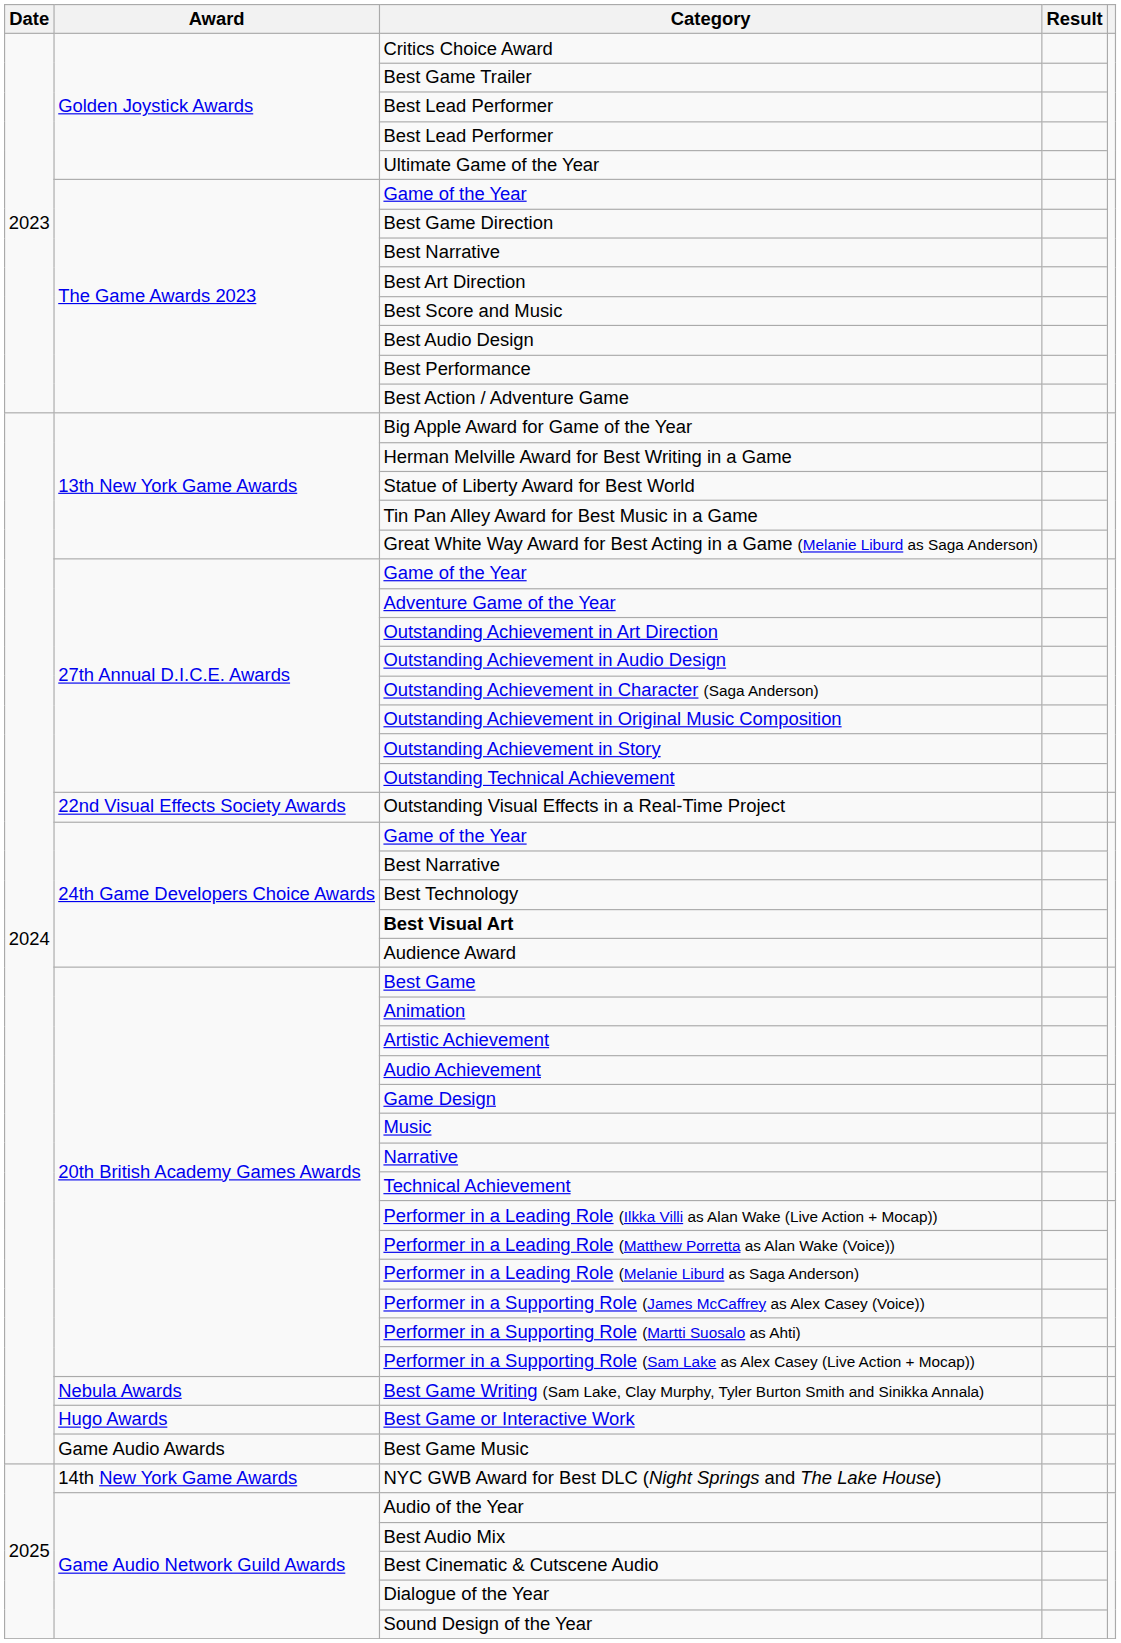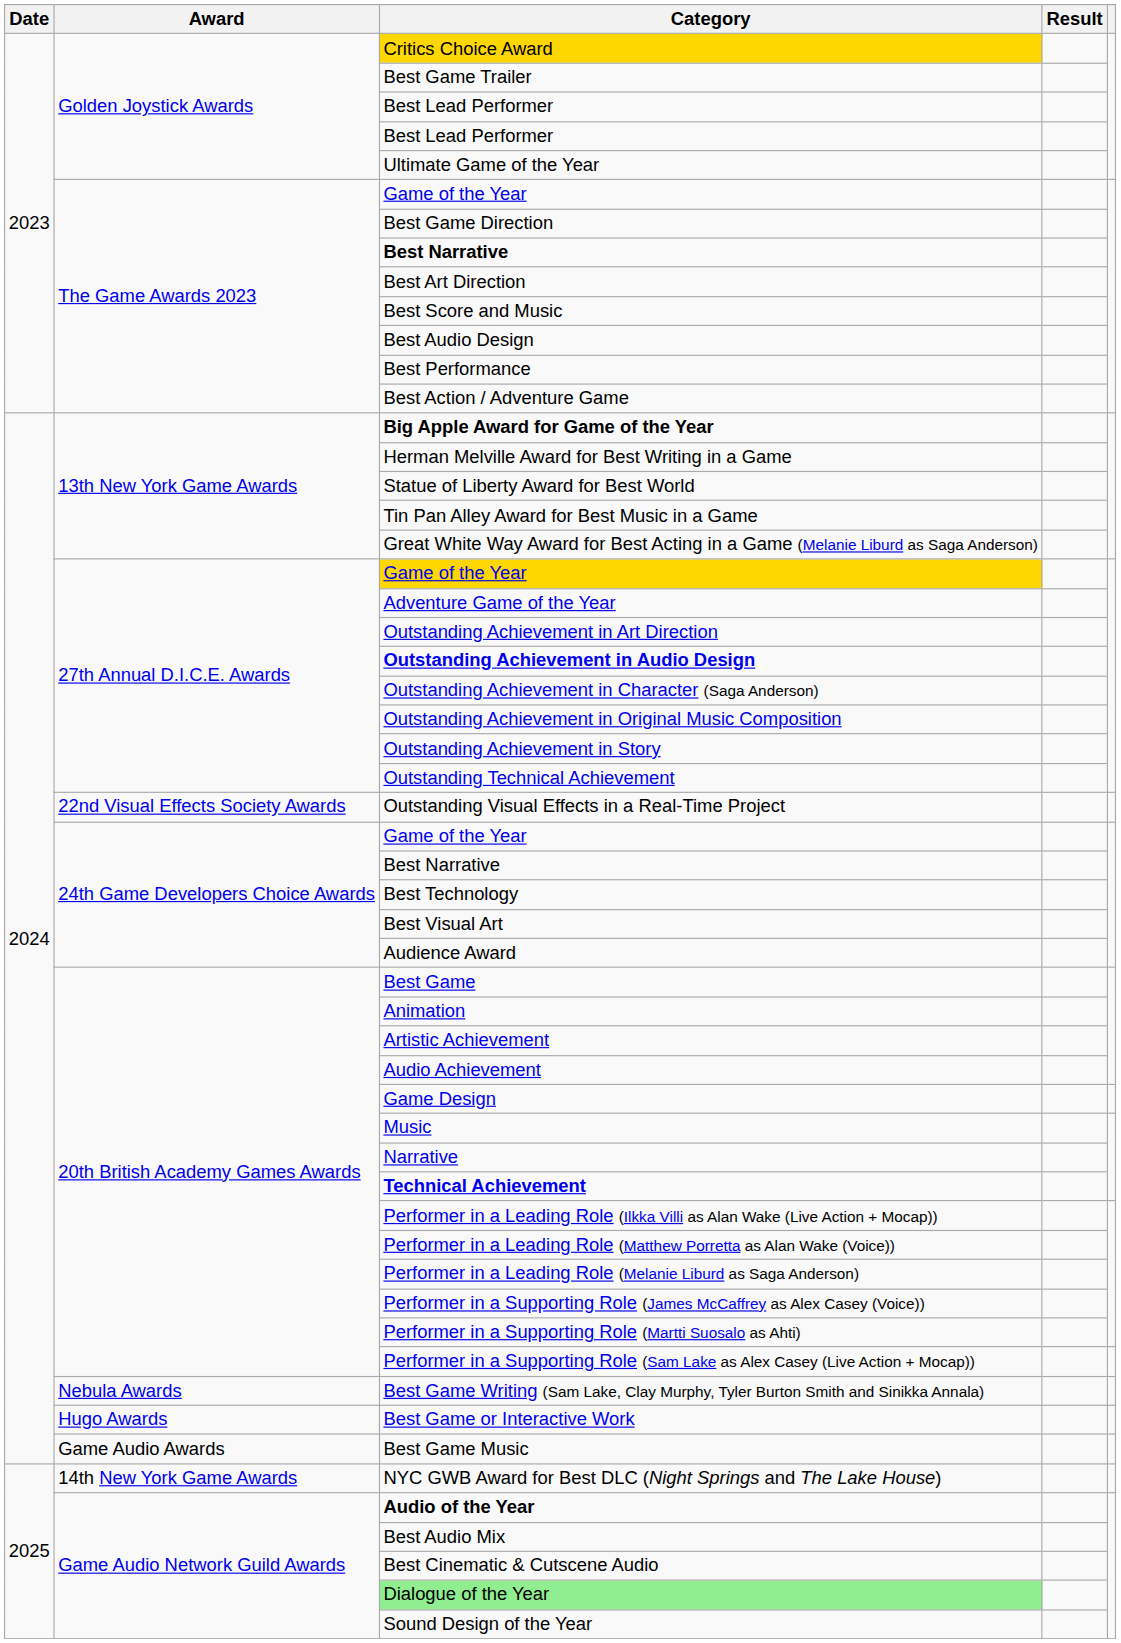(468, 48) no background -> (468, 48) gold background
(442, 252) normal -> (446, 252) bold
(538, 427) normal -> (549, 427) bold
(455, 573) no background -> (455, 573) gold background
(555, 661) normal -> (569, 661) bold
(448, 923) bold -> (443, 923) normal
(477, 1186) normal -> (485, 1186) bold
(454, 1507) normal -> (459, 1507) bold
(466, 1594) no background -> (466, 1594) lightgreen background
